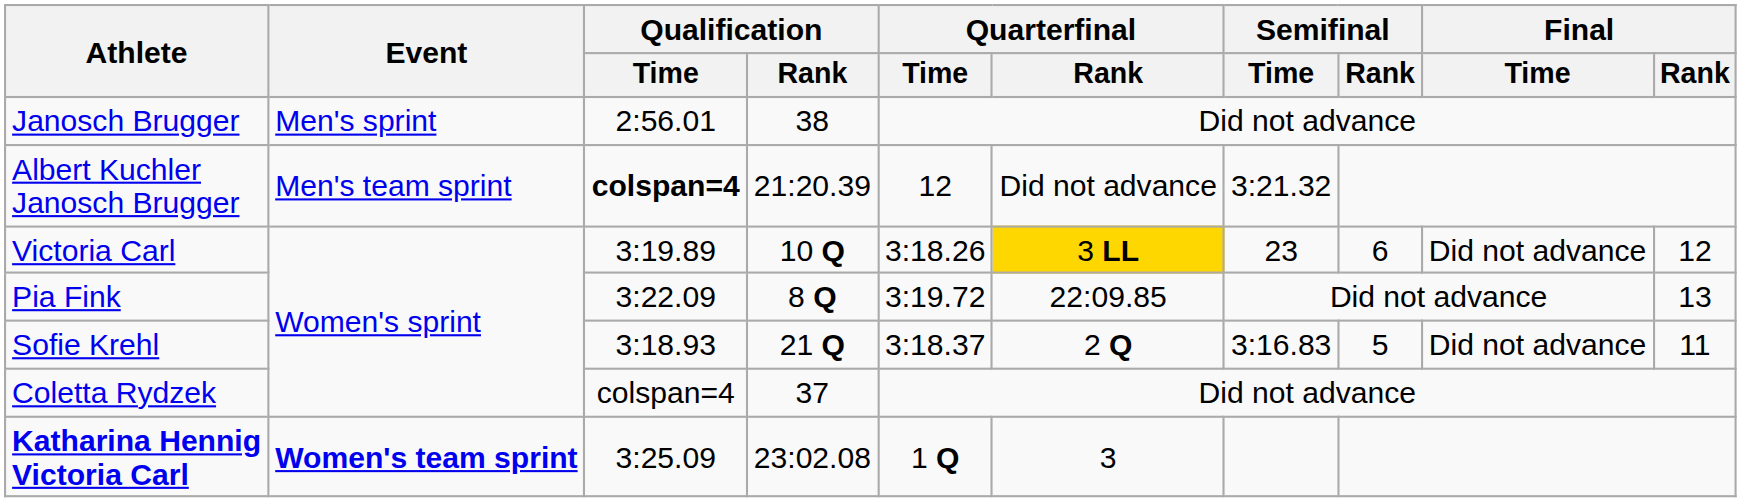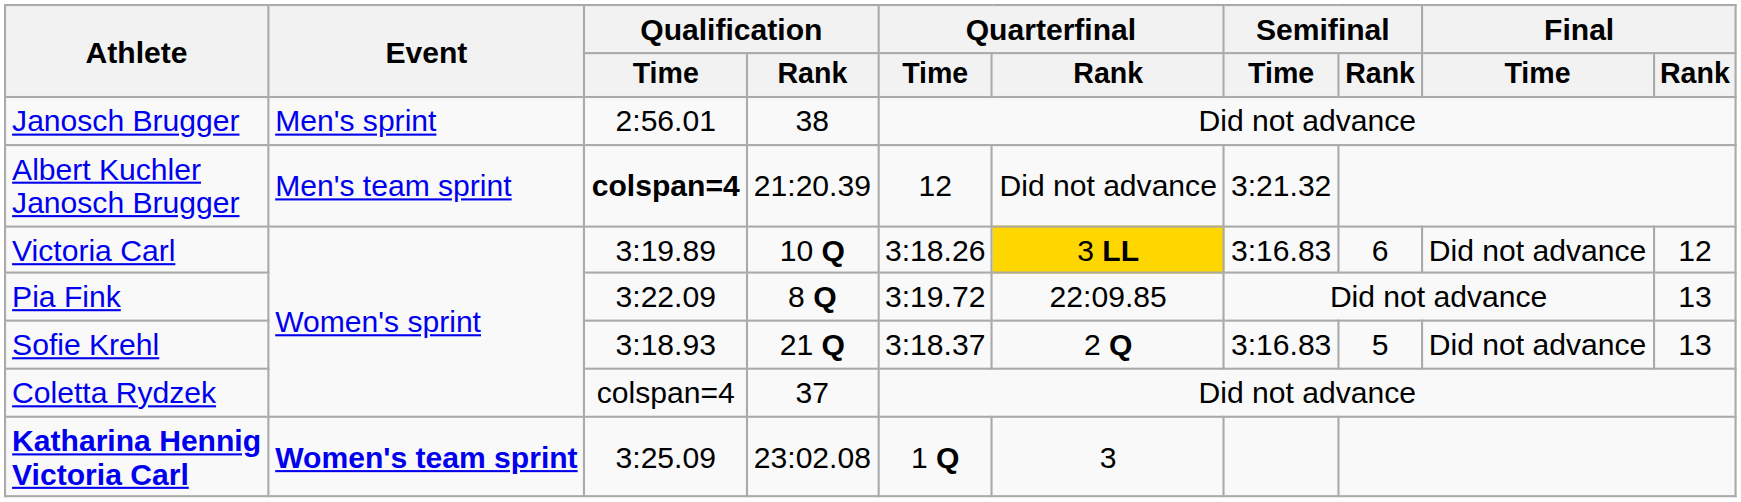(1281, 250) 23 -> (1281, 250) 3:16.83
(1695, 345) 11 -> (1695, 345) 13
